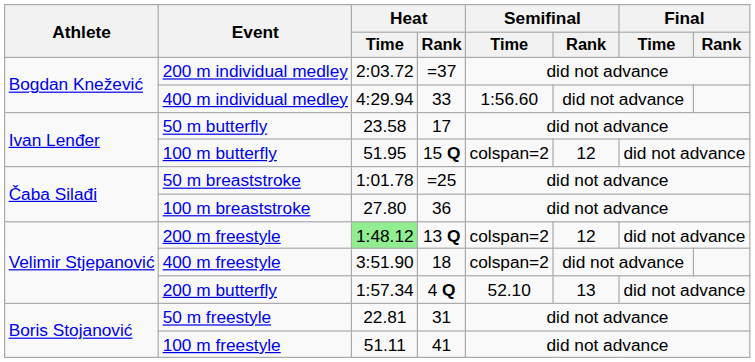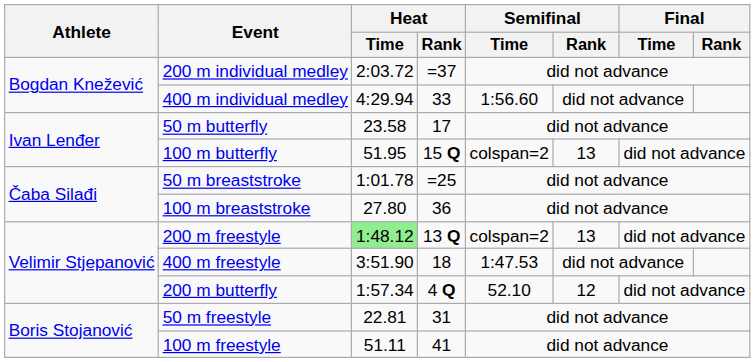(586, 154) 12 -> (586, 154) 13
(586, 236) 12 -> (586, 236) 13
(509, 263) colspan=2 -> (509, 263) 1:47.53
(586, 290) 13 -> (586, 290) 12
